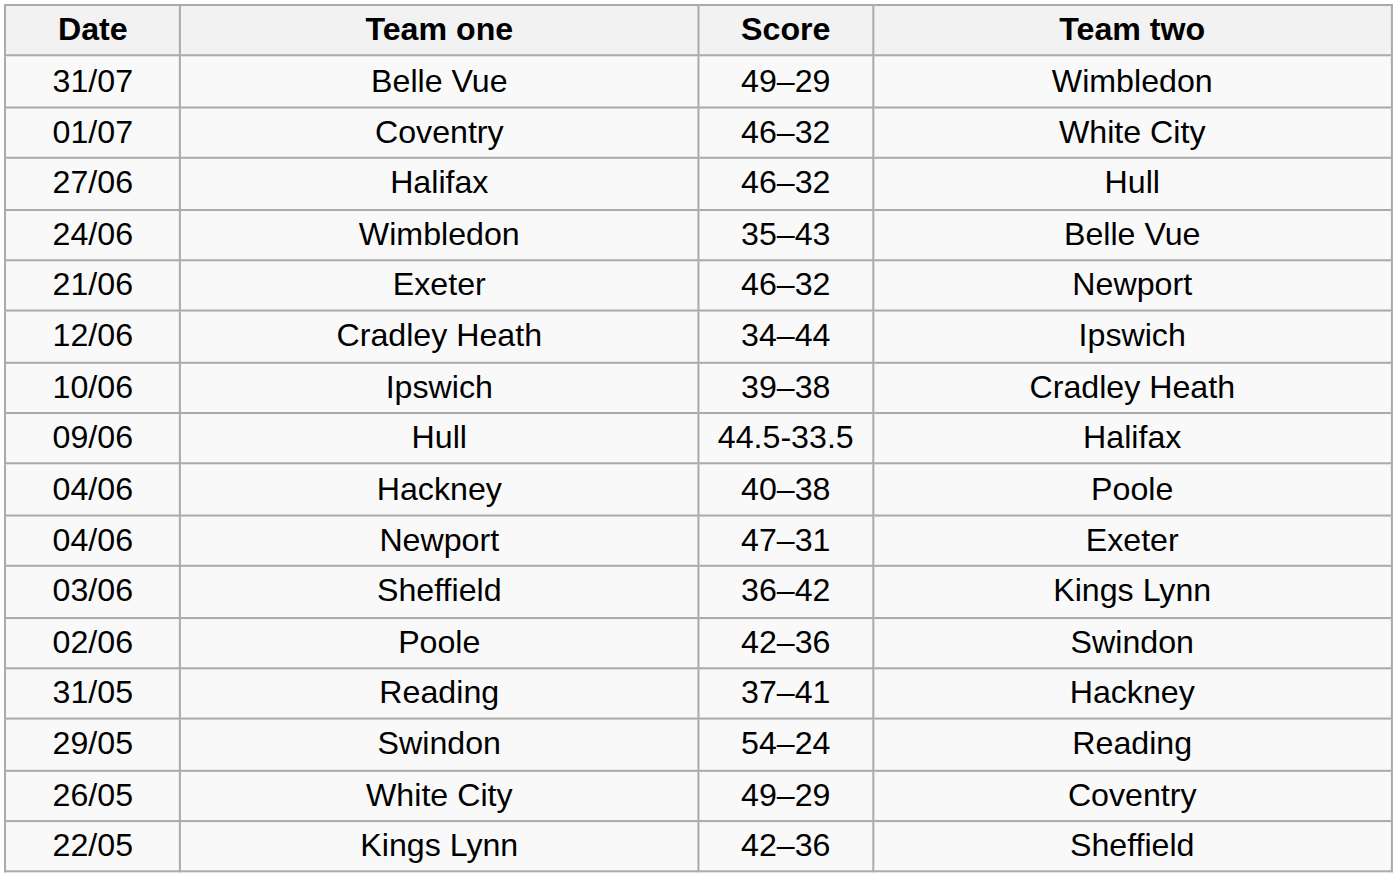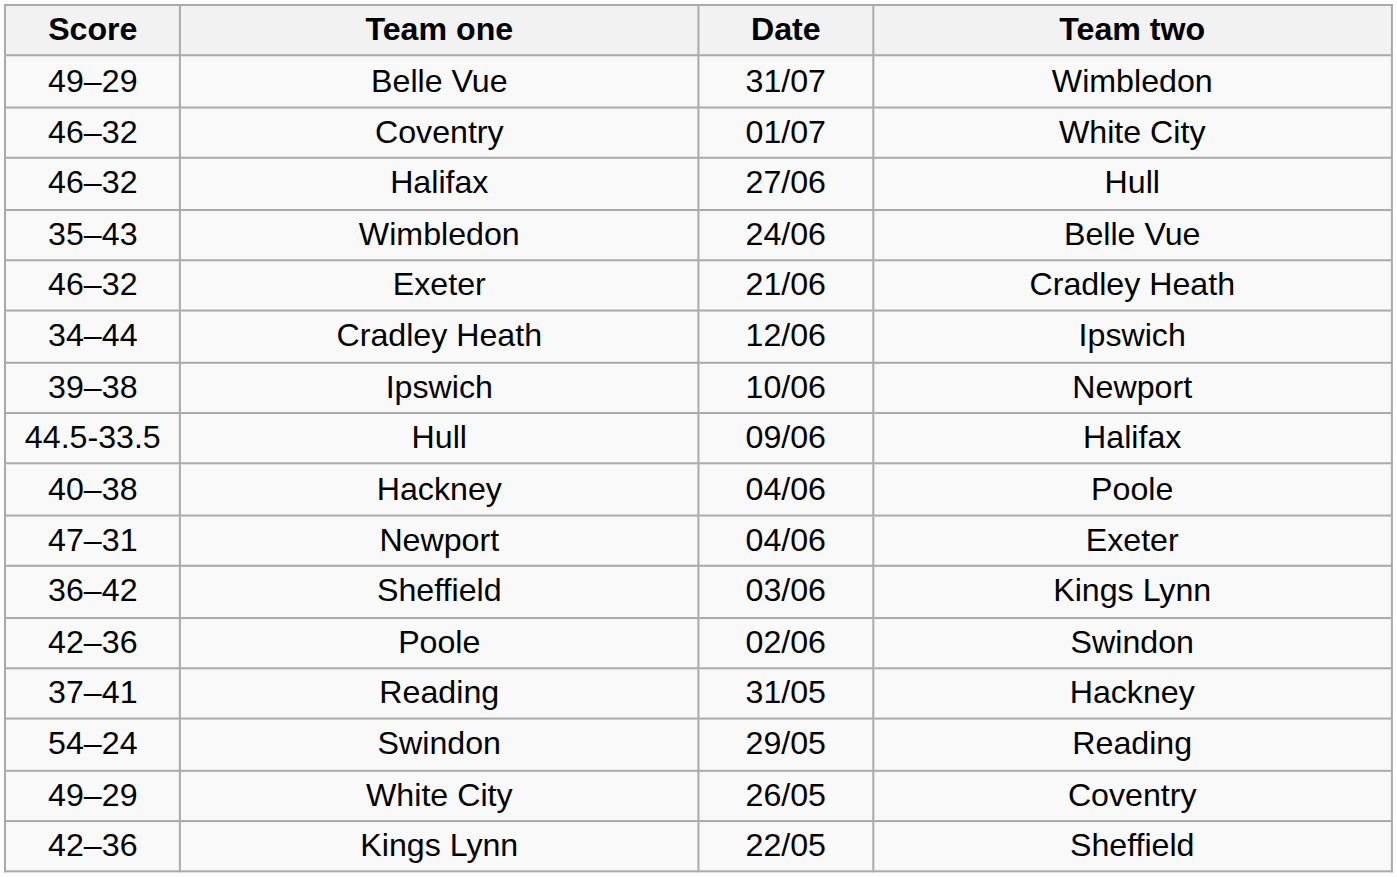columns swapped: (93, 30) <-> (786, 30)
(1132, 285) Newport -> (1132, 285) Cradley Heath
(1132, 387) Cradley Heath -> (1132, 387) Newport
